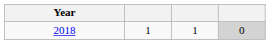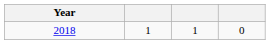(242, 30) lightgrey background -> (242, 30) no background
